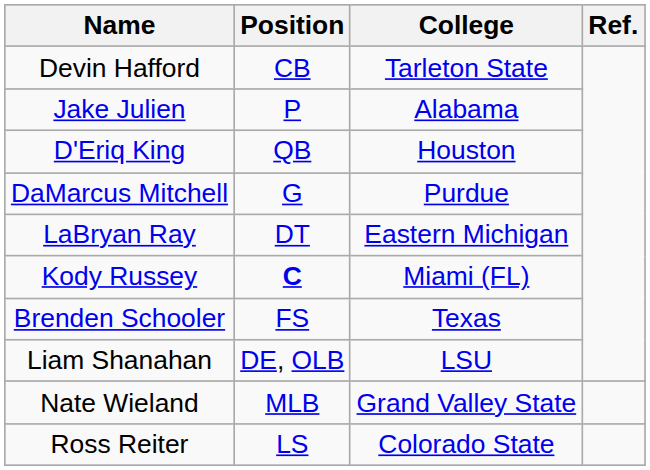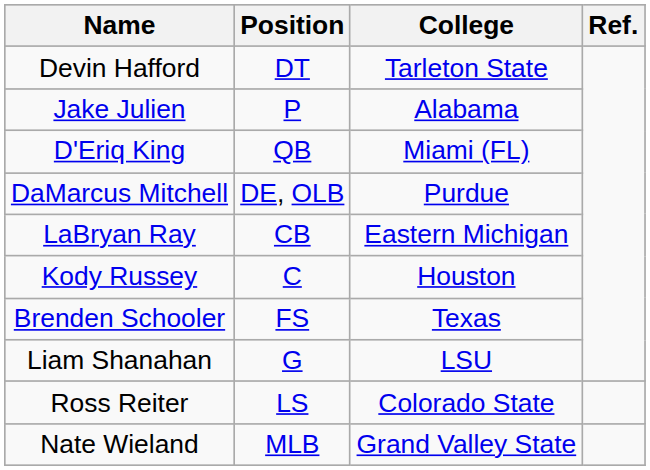(292, 67) CB -> (292, 67) DT
(466, 151) Houston -> (466, 151) Miami (FL)
(292, 192) G -> (292, 192) DE, OLB
(292, 234) DT -> (292, 234) CB
(292, 276) bold -> (292, 276) normal
(466, 276) Miami (FL) -> (466, 276) Houston
(292, 360) DE, OLB -> (292, 360) G
rows swapped: (119, 444) <-> (119, 402)
